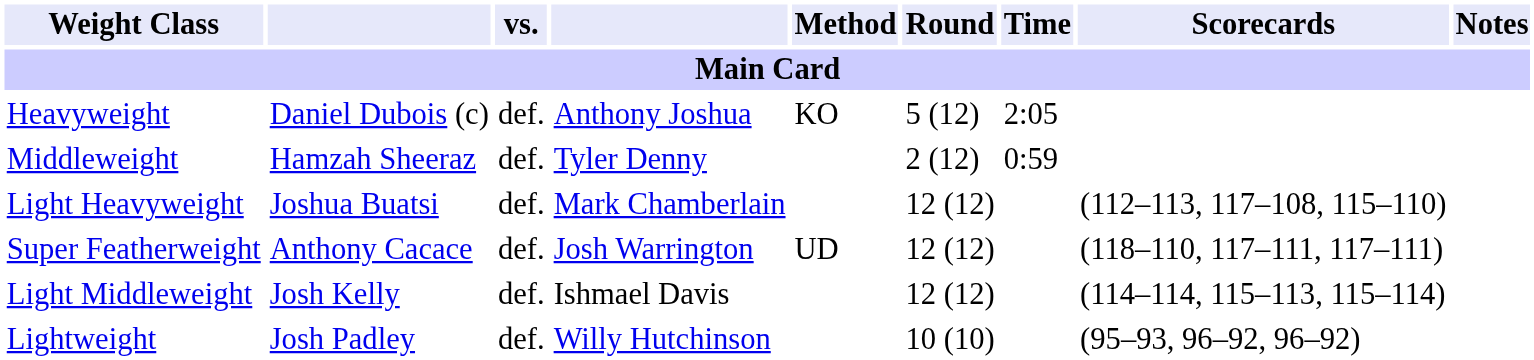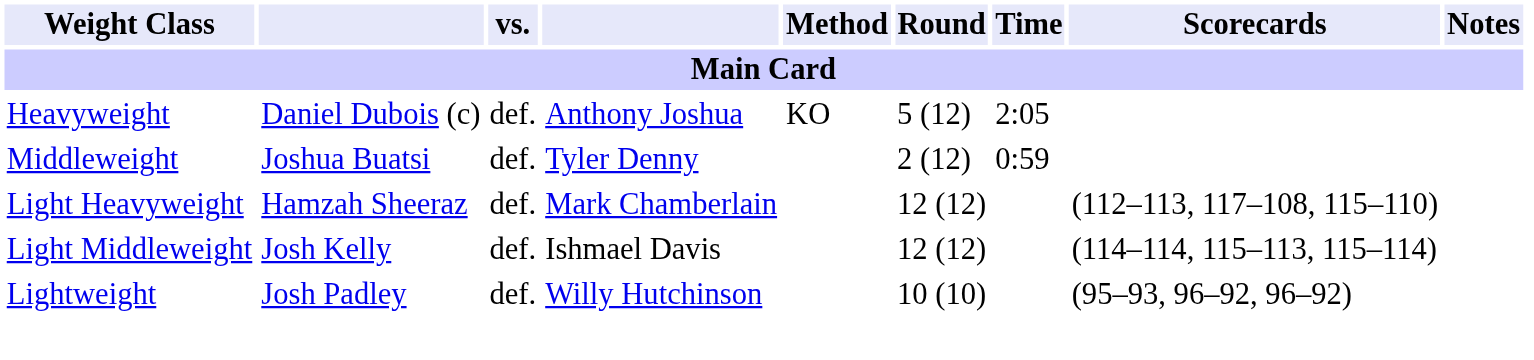(373, 159) Hamzah Sheeraz -> (346, 159) Joshua Buatsi
(354, 204) Joshua Buatsi -> (364, 204) Hamzah Sheeraz
- row: (134, 249)
